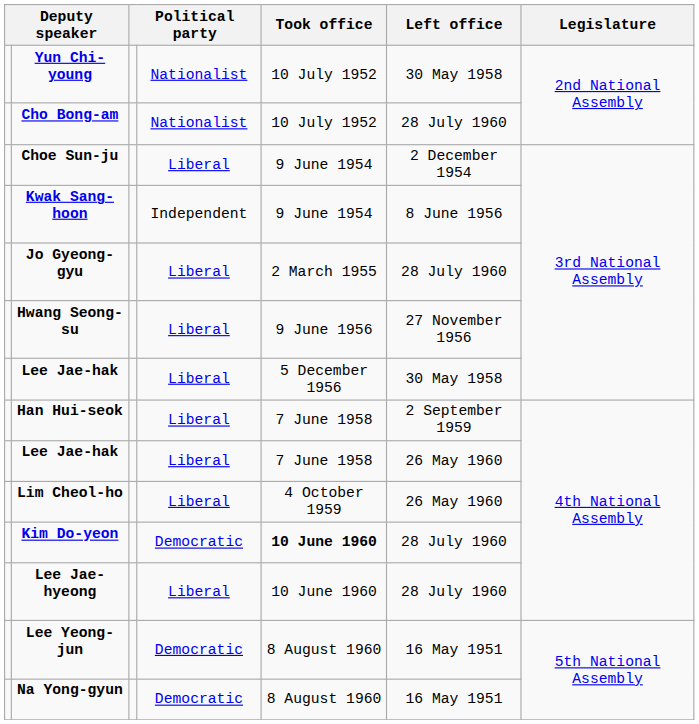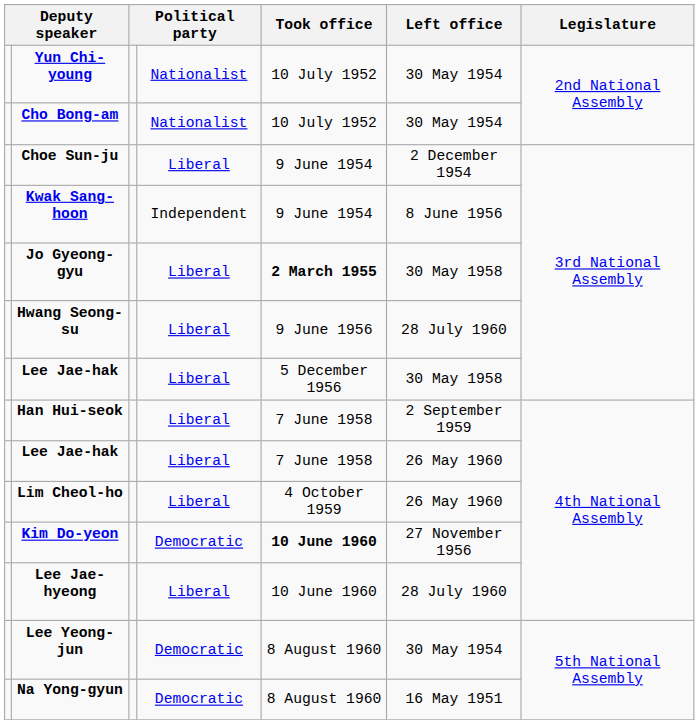(454, 74) 30 May 1958 -> (454, 74) 30 May 1954
(454, 124) 28 July 1960 -> (454, 124) 30 May 1954
(324, 272) normal -> (324, 272) bold
(454, 272) 28 July 1960 -> (454, 272) 30 May 1958
(454, 330) 27 November 1956 -> (454, 330) 28 July 1960
(454, 543) 28 July 1960 -> (454, 543) 27 November 1956
(454, 650) 16 May 1951 -> (454, 650) 30 May 1954
